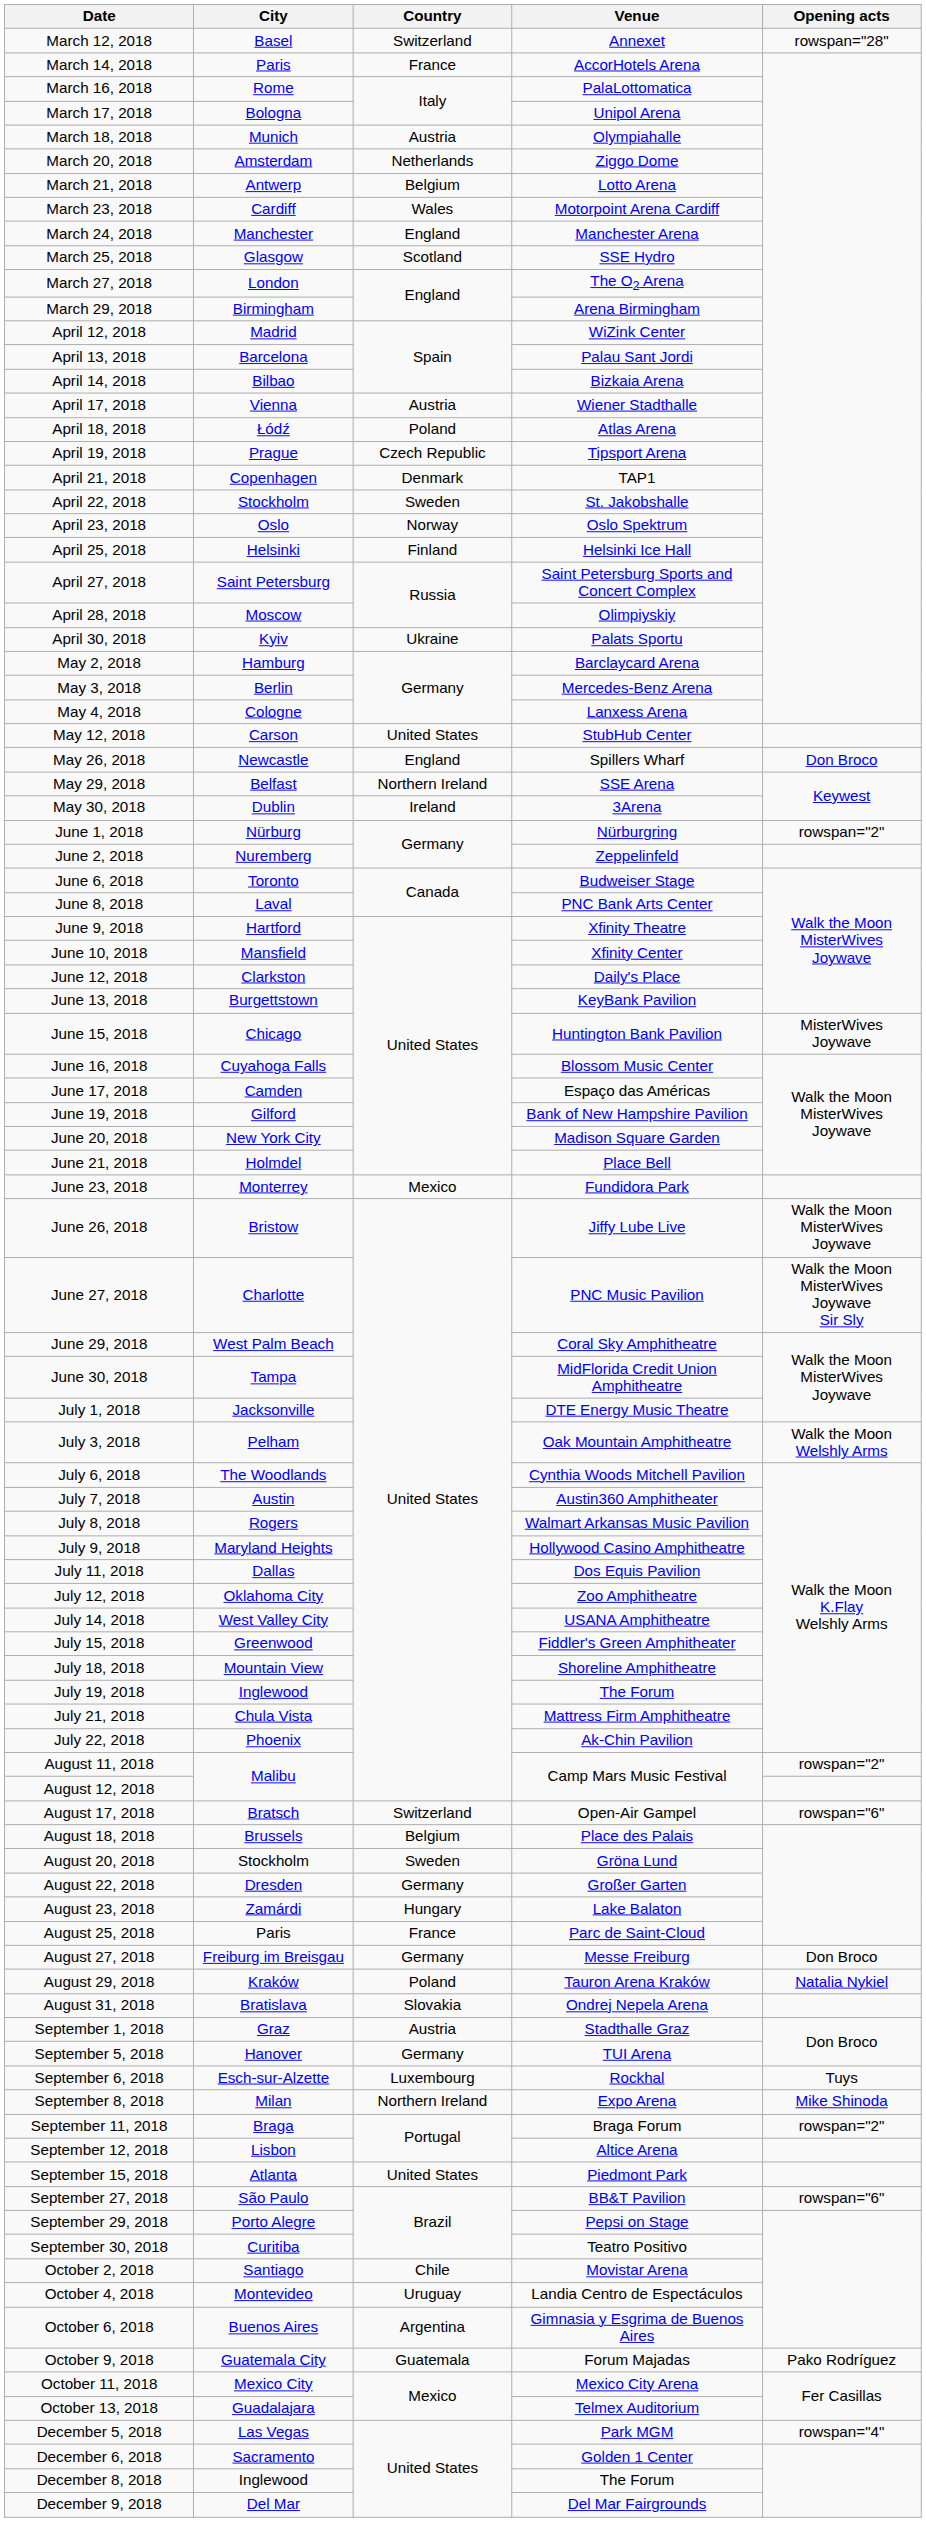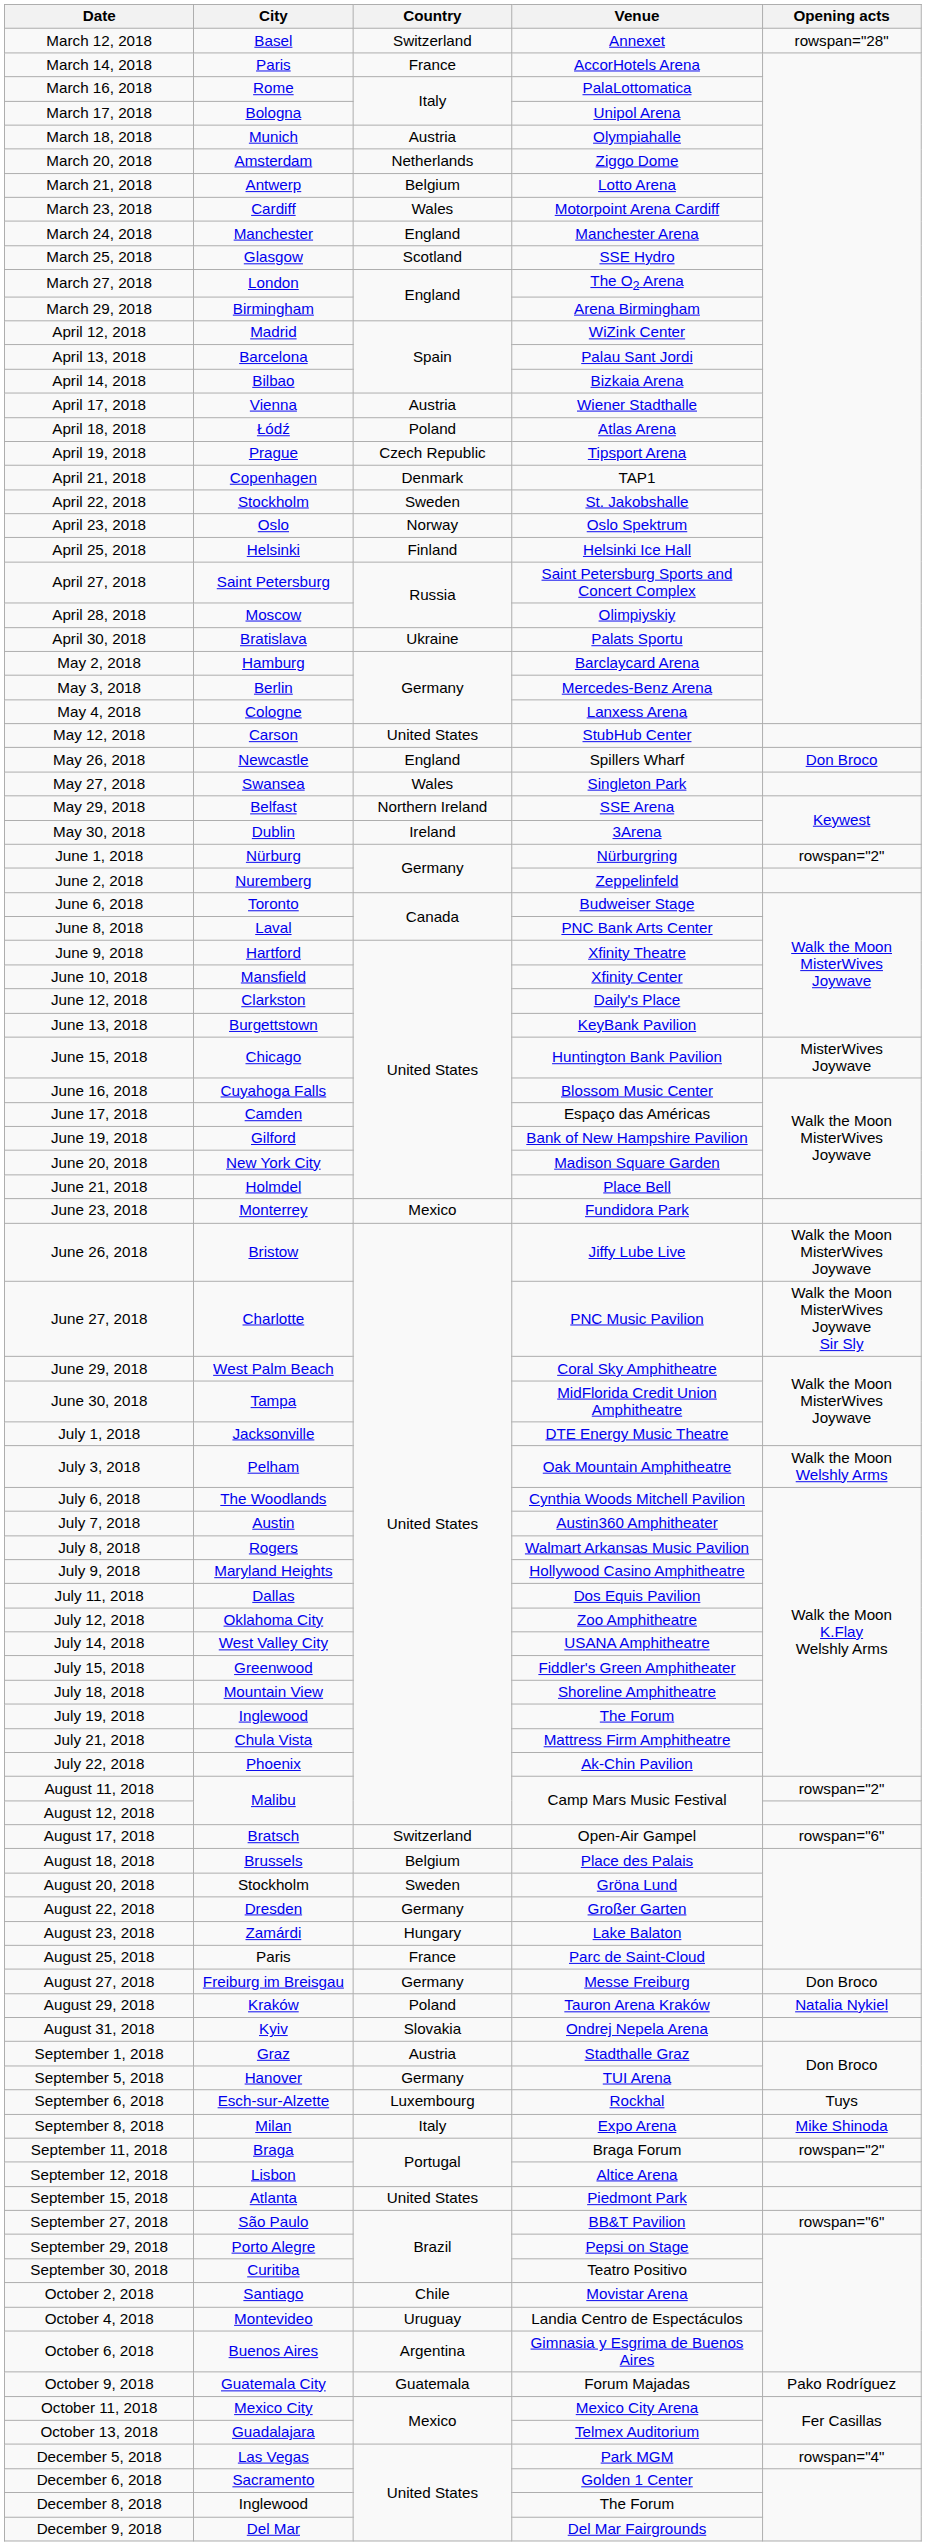(273, 639) Kyiv -> (273, 639) Bratislava
+ row: (99, 783)
(273, 2005) Bratislava -> (273, 2029) Kyiv
(432, 2101) Northern Ireland -> (432, 2126) Italy
